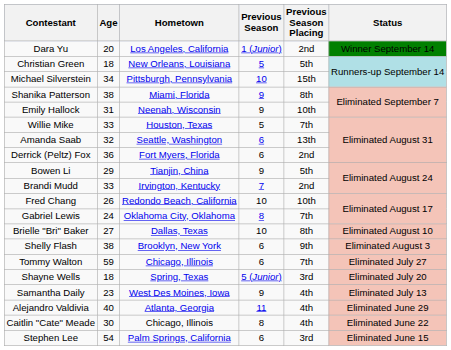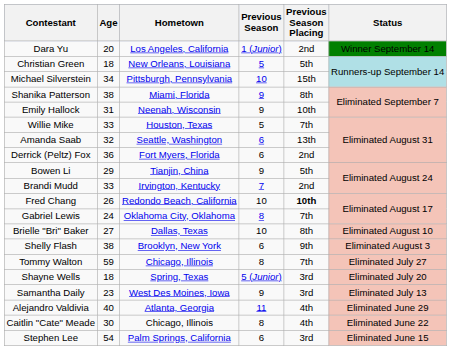(306, 201) normal -> (306, 201) bold
(261, 262) 6 -> (261, 262) 8
(306, 292) 4th -> (306, 292) 3rd
